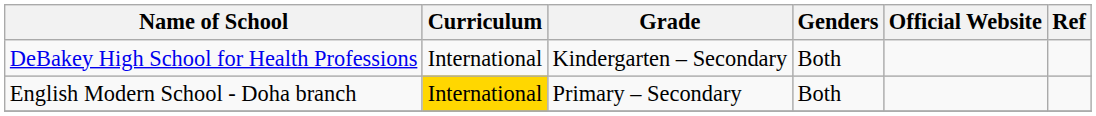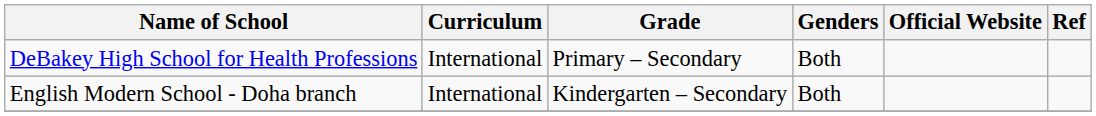(670, 57) Kindergarten – Secondary -> (647, 57) Primary – Secondary
(485, 93) gold background -> (485, 93) no background
(647, 93) Primary – Secondary -> (670, 93) Kindergarten – Secondary
